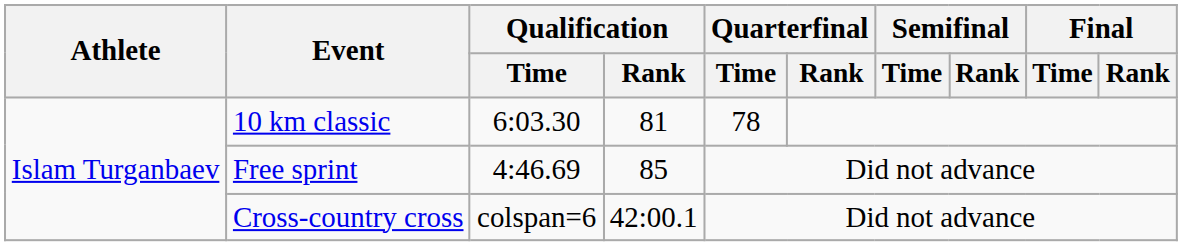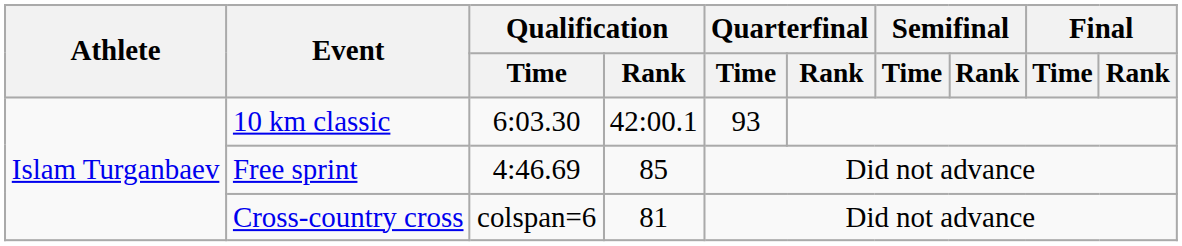(654, 121) 81 -> (654, 121) 42:00.1
(746, 121) 78 -> (746, 121) 93
(654, 217) 42:00.1 -> (654, 217) 81
